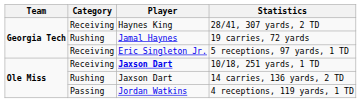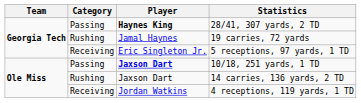(92, 25) Receiving -> (87, 25) Passing
(145, 25) normal -> (145, 25) bold
(92, 65) Receiving -> (87, 65) Passing
(87, 91) Passing -> (92, 91) Receiving
